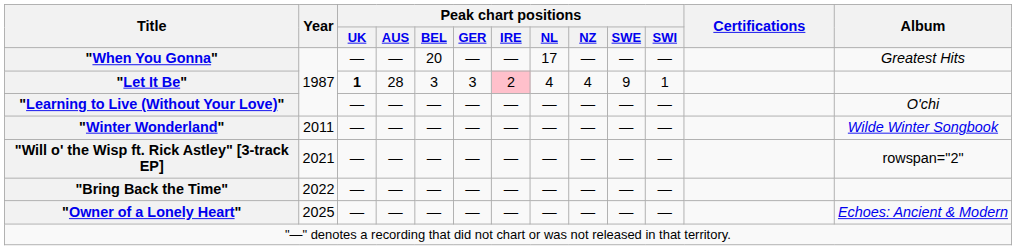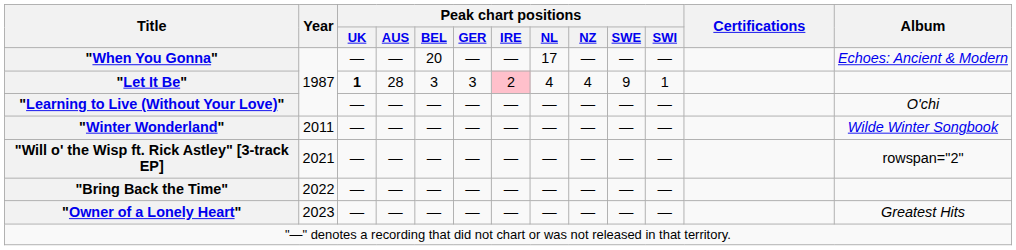(923, 59) Greatest Hits -> (923, 59) Echoes: Ancient & Modern
(318, 212) 2025 -> (318, 212) 2023
(923, 212) Echoes: Ancient & Modern -> (923, 212) Greatest Hits
